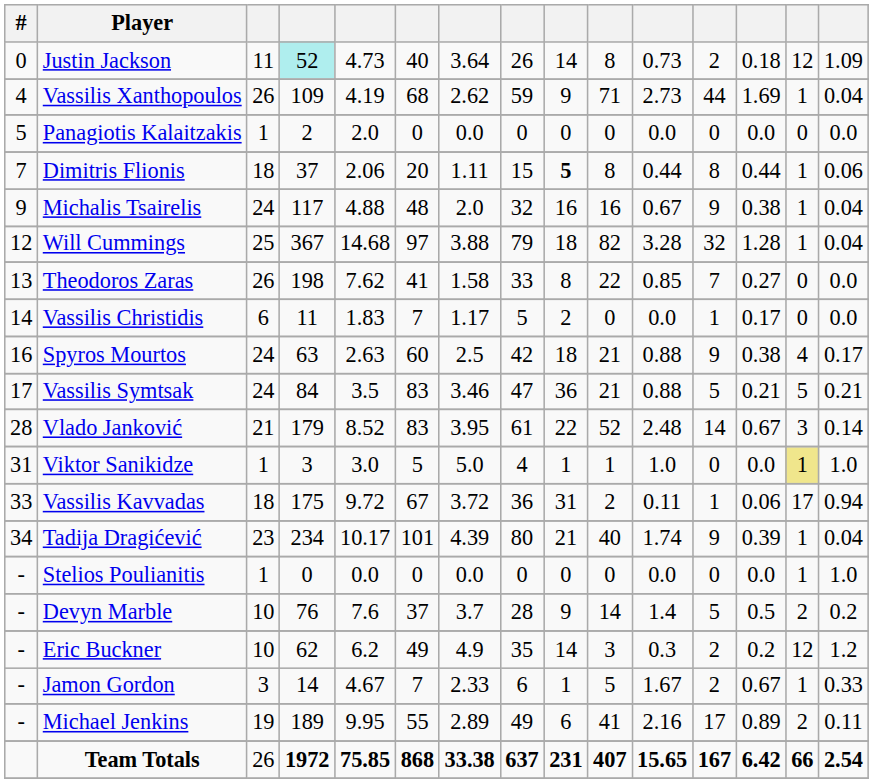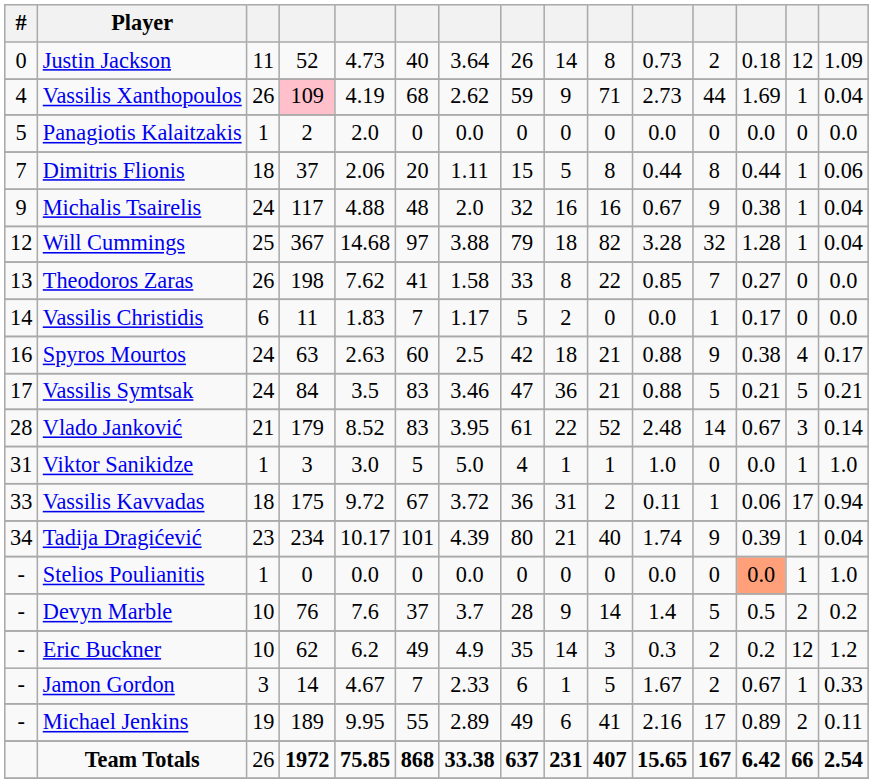(307, 60) paleturquoise background -> (307, 60) no background
(307, 96) no background -> (307, 96) pink background
(566, 170) bold -> (566, 170) normal
(802, 465) khaki background -> (802, 465) no background
(761, 575) no background -> (761, 575) lightsalmon background
